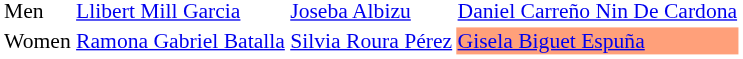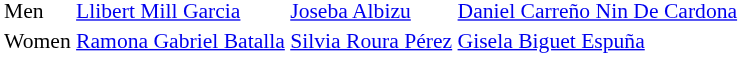(551, 40) lightsalmon background -> (551, 40) no background
